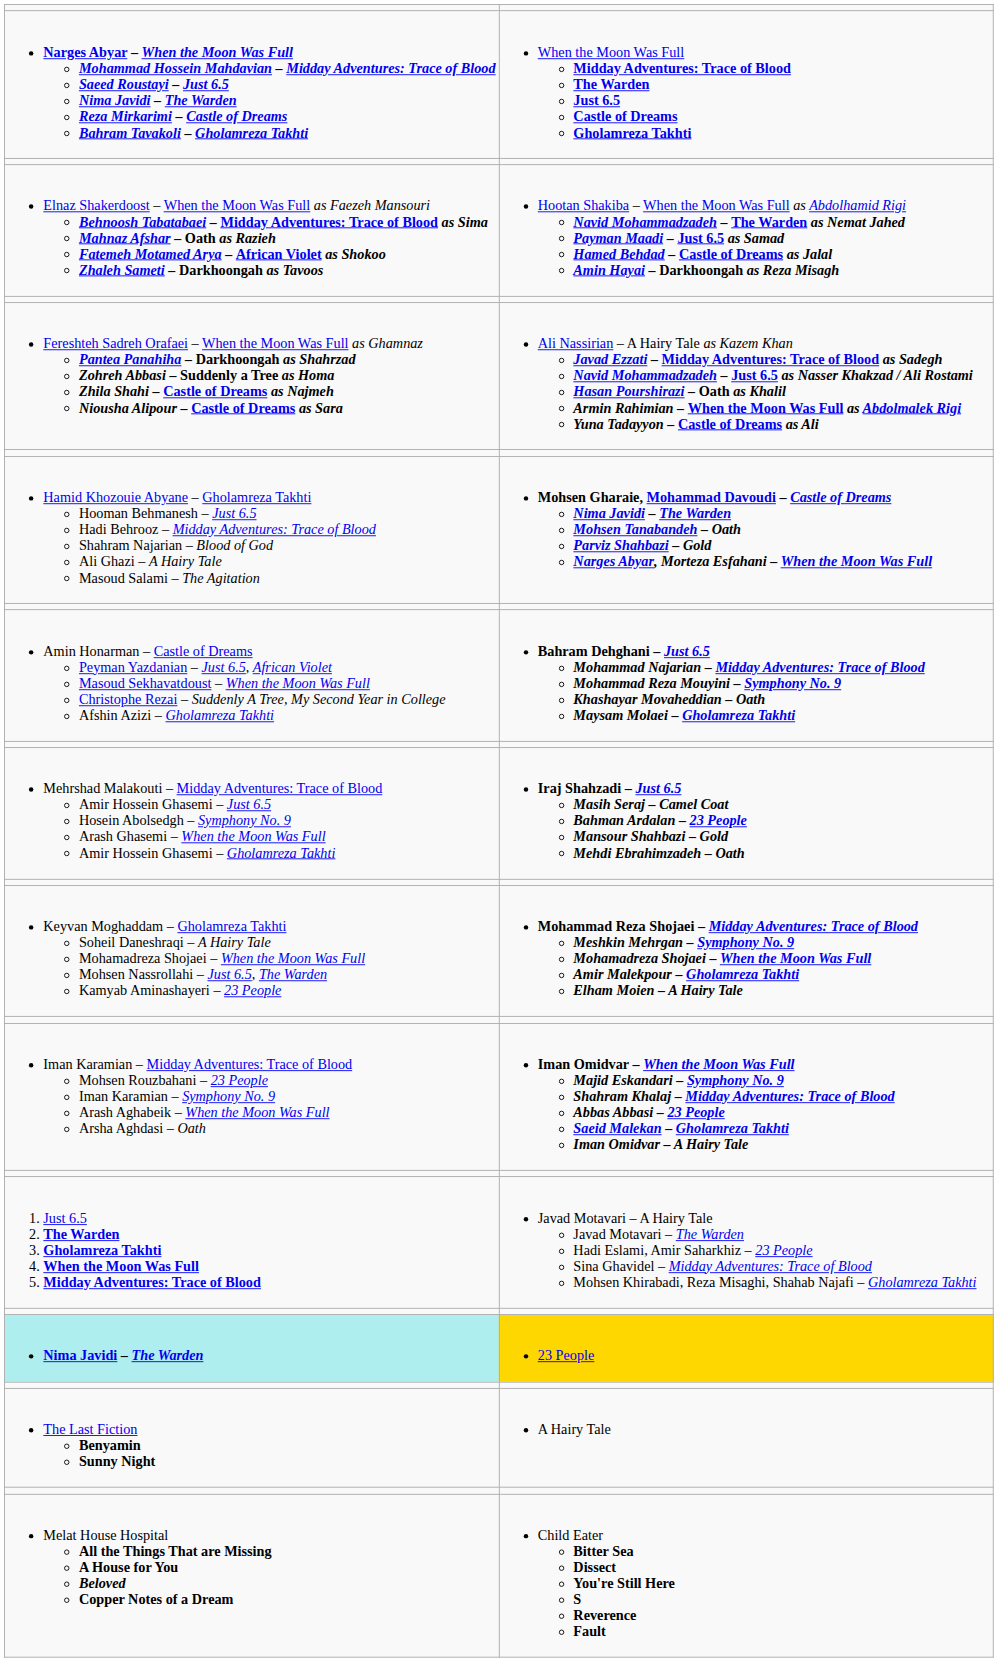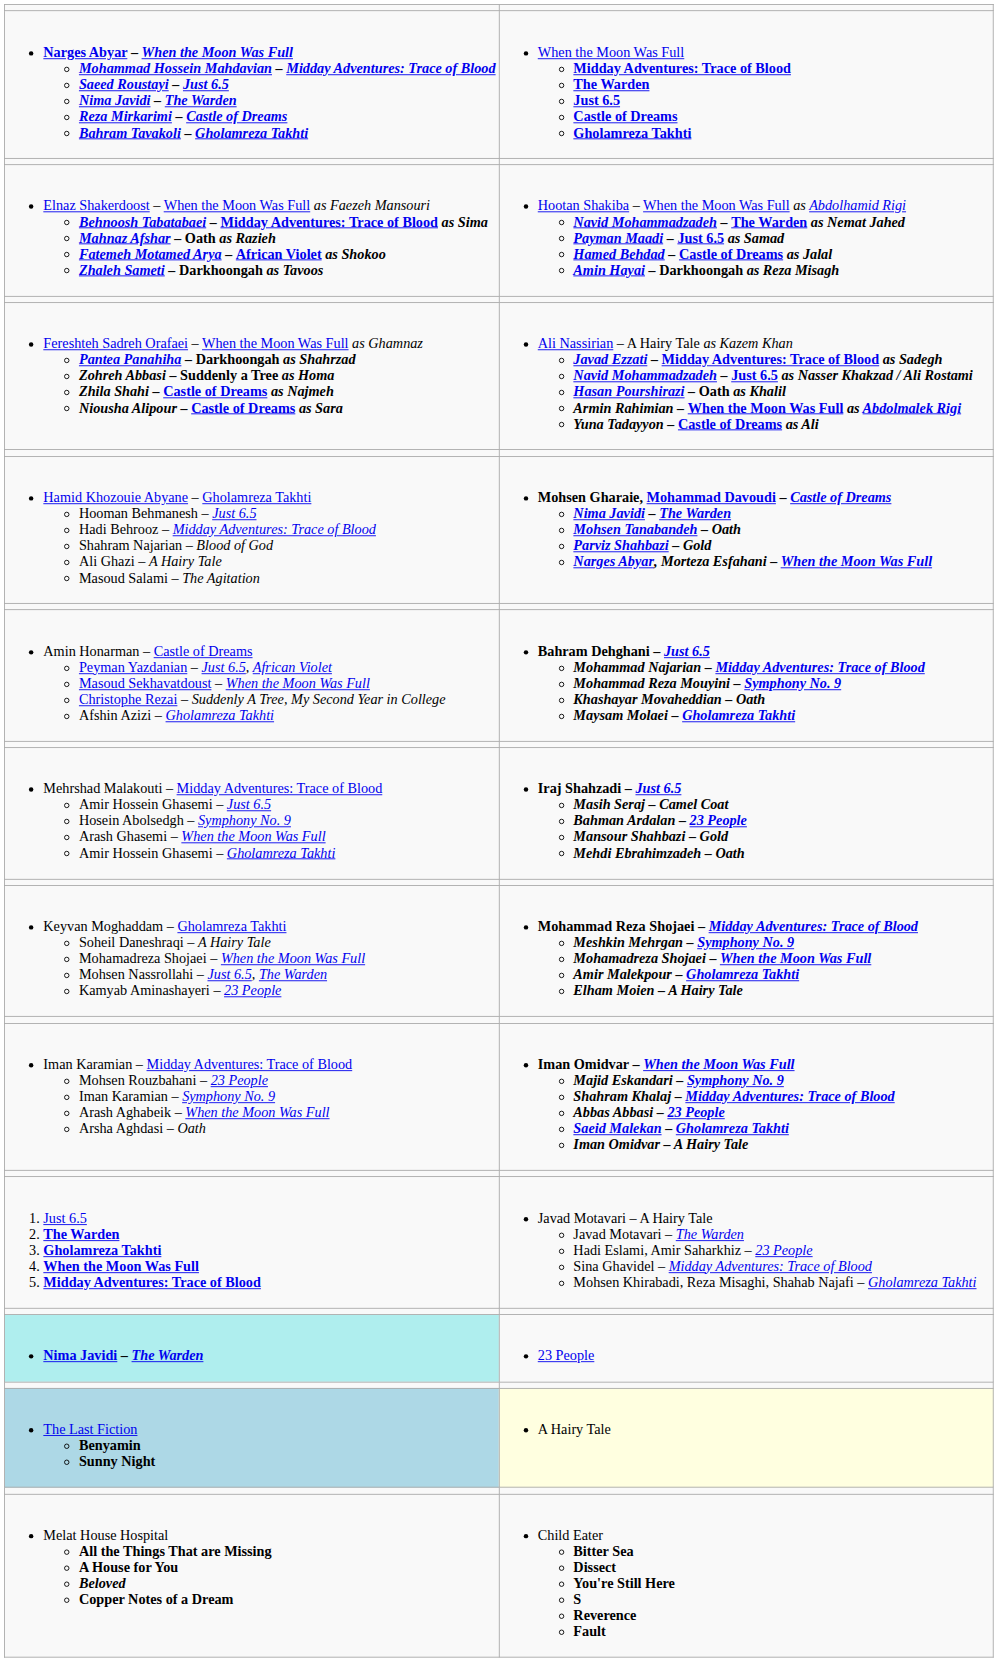(746, 1356) gold background -> (746, 1356) no background
(252, 1446) no background -> (252, 1446) lightblue background
(746, 1430) no background -> (746, 1430) lightyellow background
